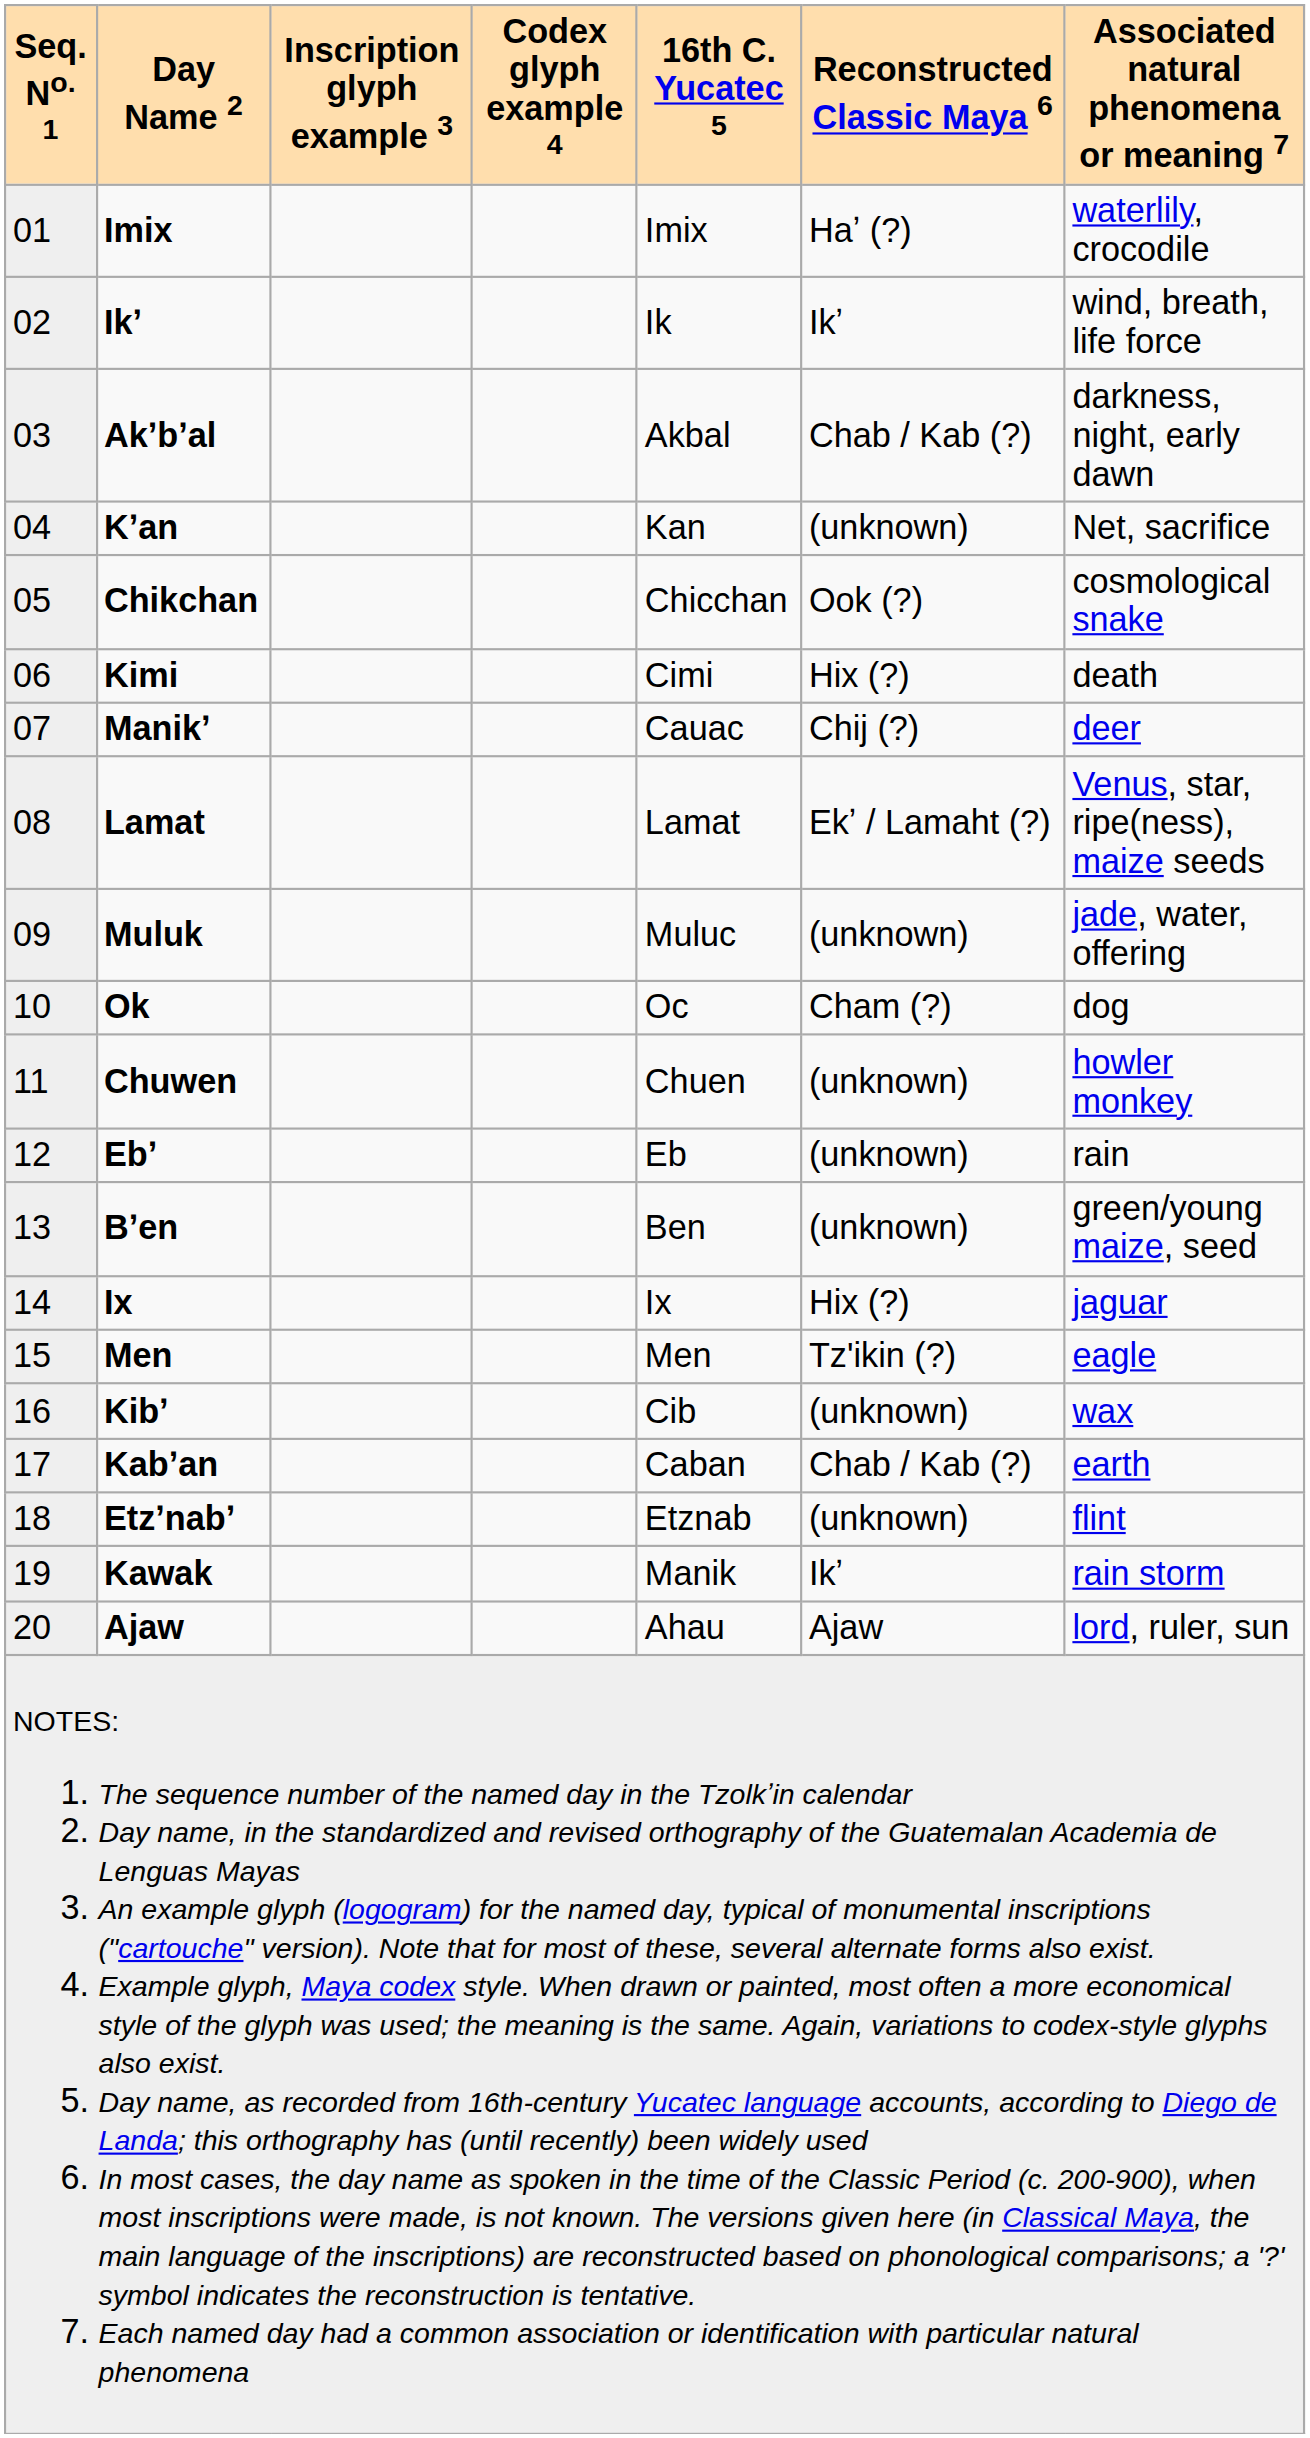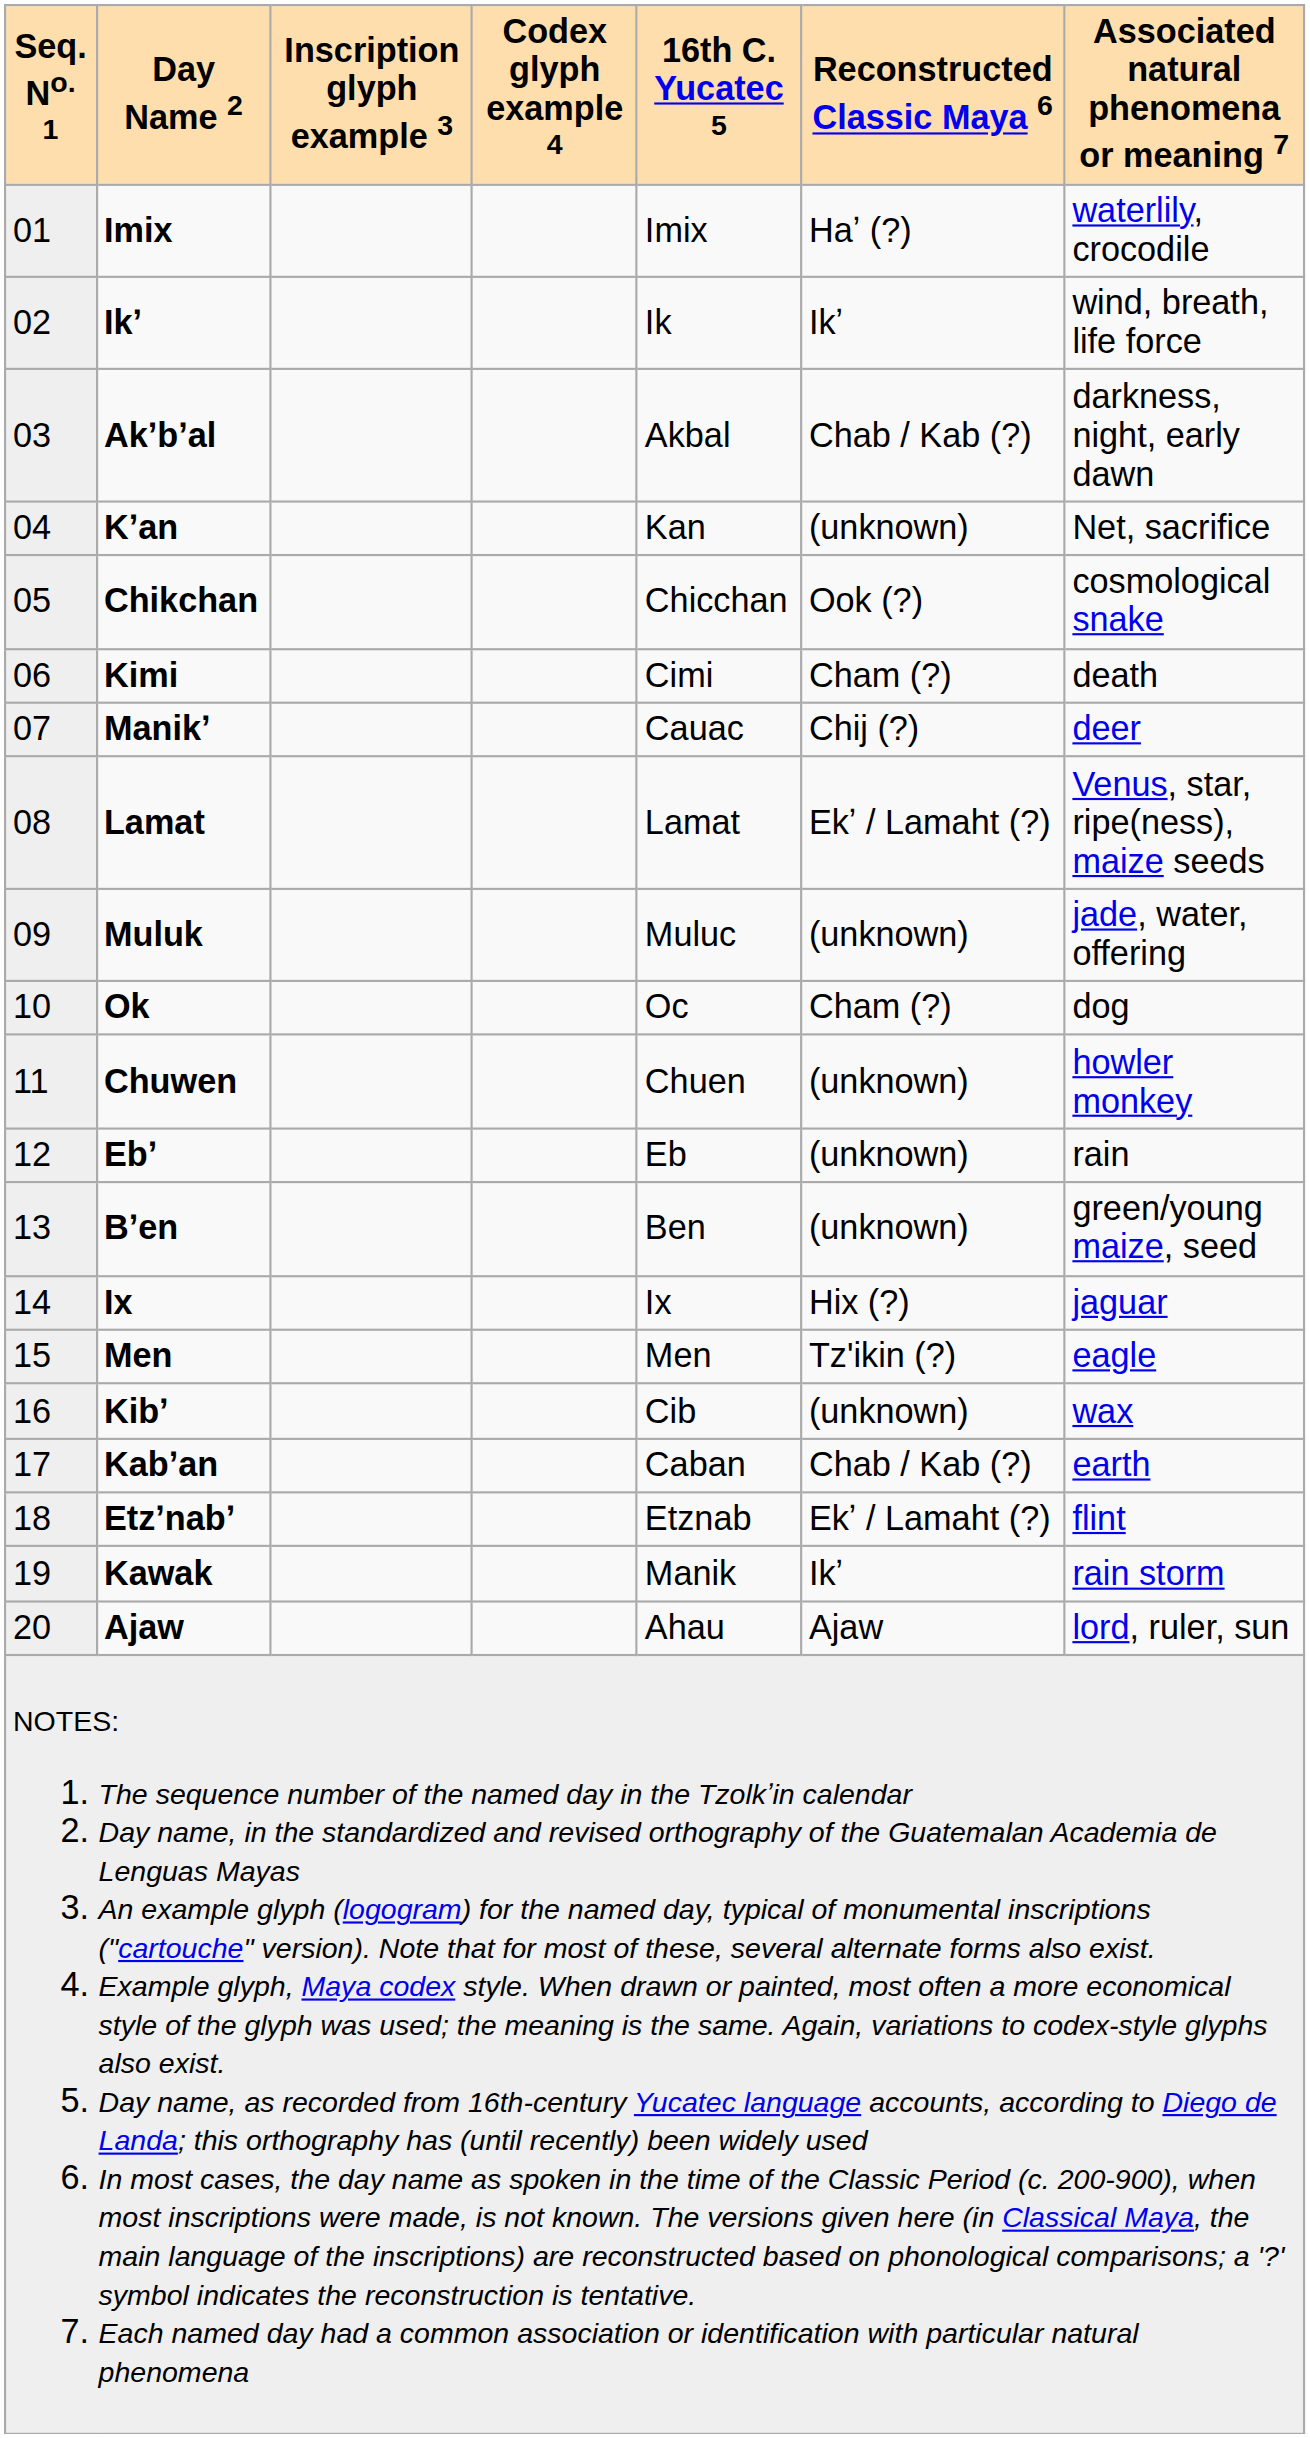(859, 674) Hix (?) -> (880, 674) Cham (?)
(889, 1519) (unknown) -> (930, 1519) Ekʼ / Lamaht (?)
